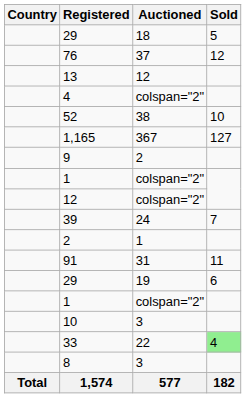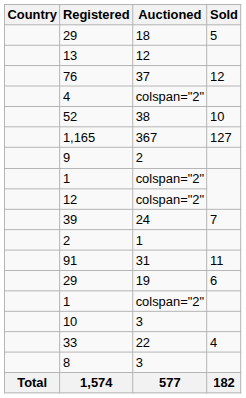rows swapped: (70, 56) <-> (70, 76)
(214, 342) lightgreen background -> (214, 342) no background
